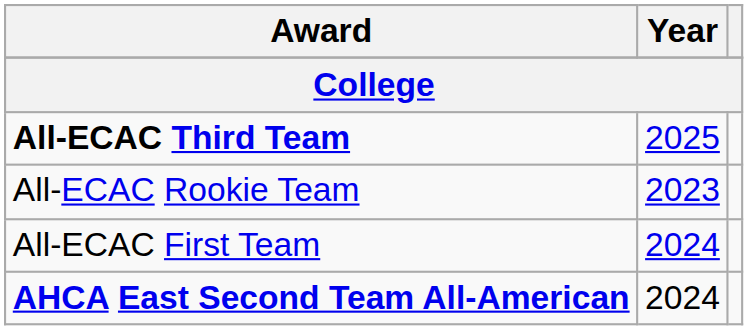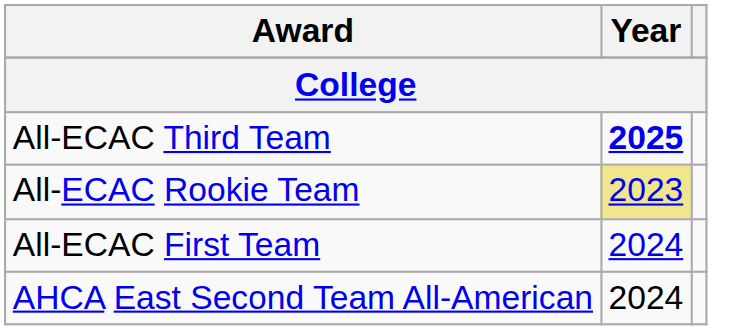(181, 137) bold -> (172, 137) normal
(682, 137) normal -> (646, 137) bold
(682, 191) no background -> (646, 191) khaki background
(321, 297) bold -> (303, 297) normal
